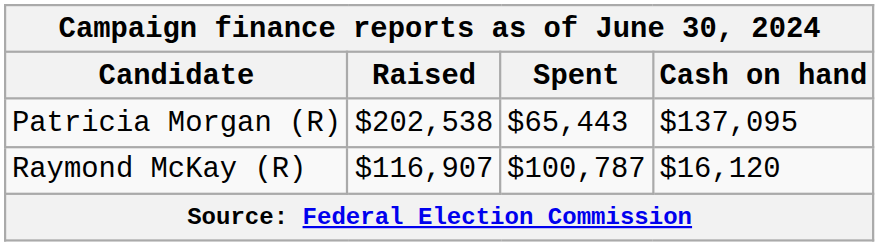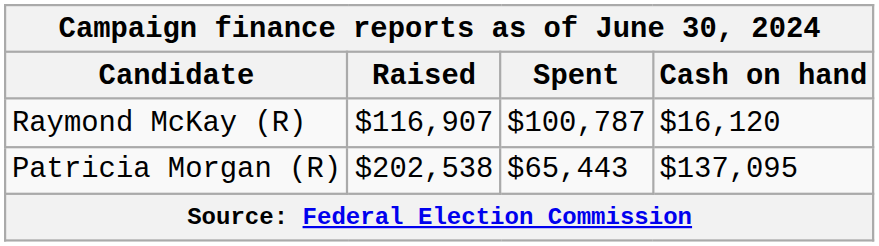rows swapped: (159, 170) <-> (177, 123)
